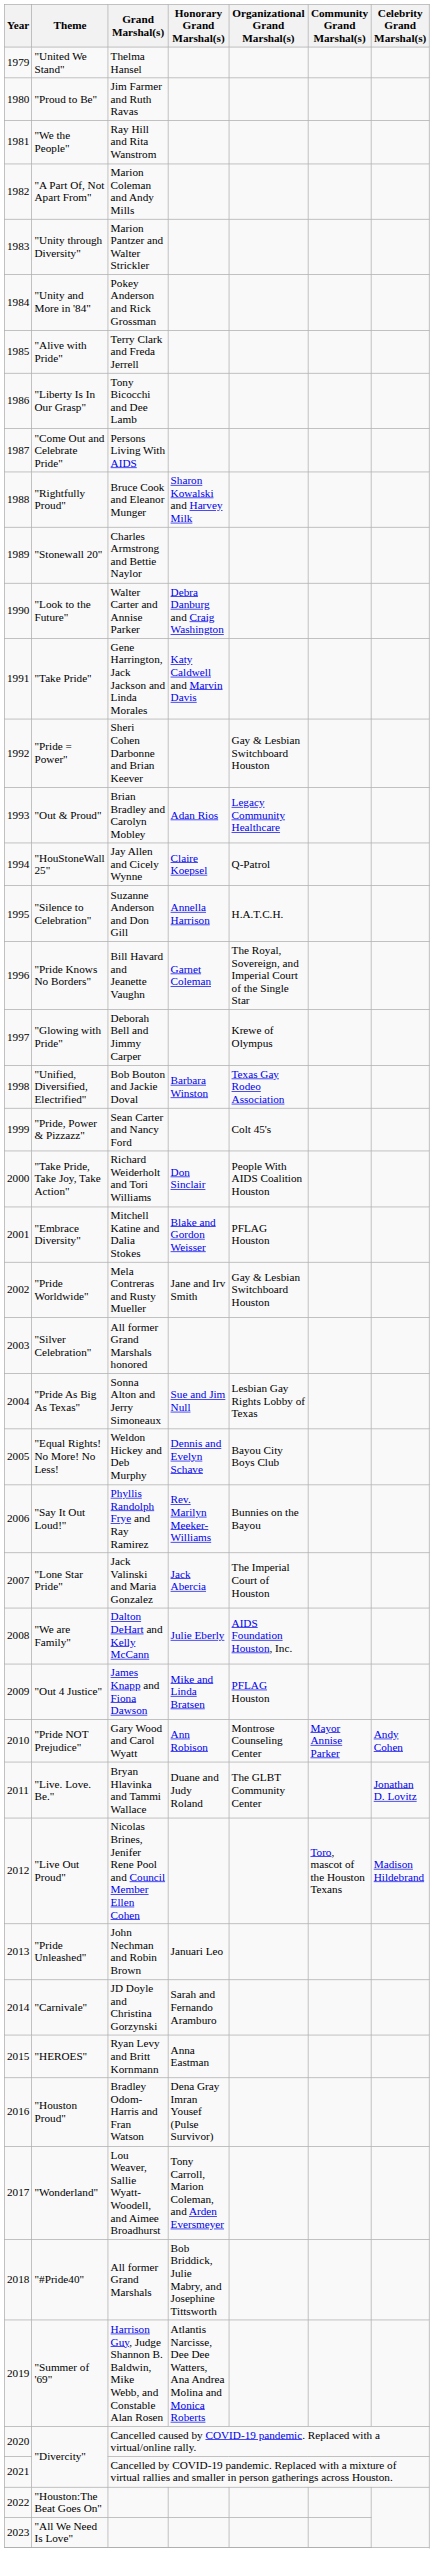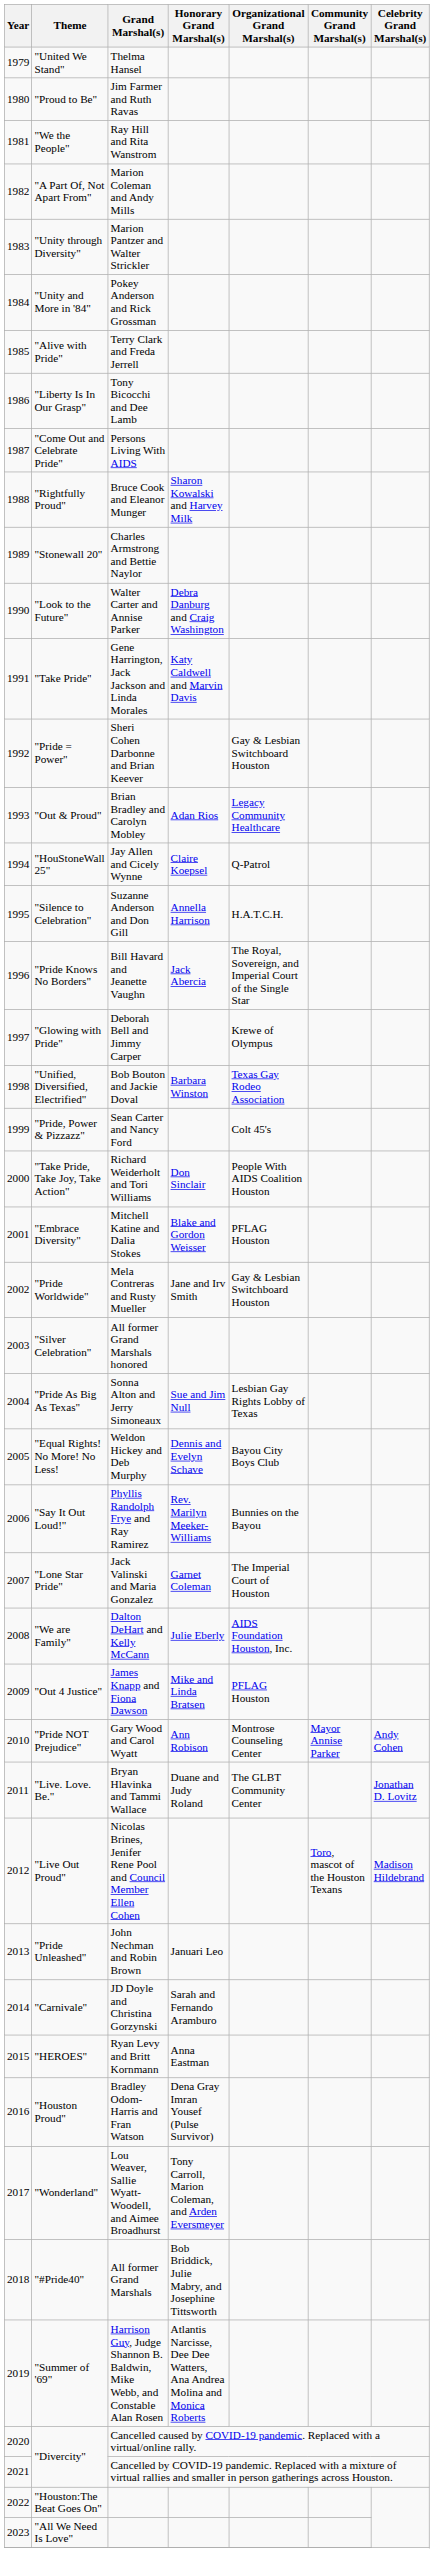(191, 975) Garnet Coleman -> (188, 975) Jack Abercia
(188, 1580) Jack Abercia -> (191, 1580) Garnet Coleman
